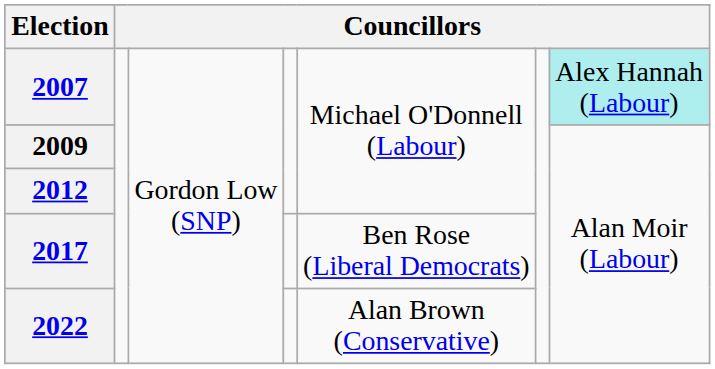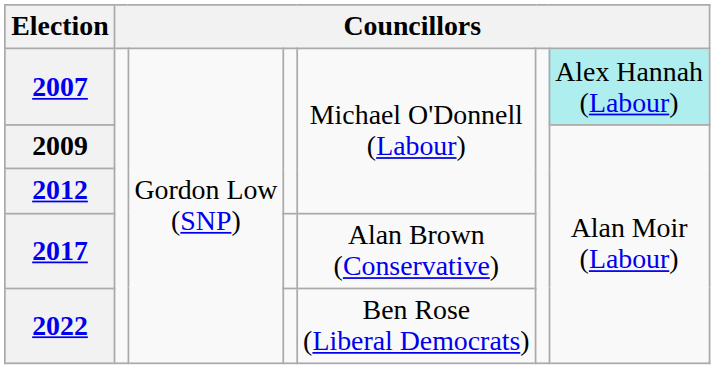(416, 250) Ben Rose (Liberal Democrats) -> (416, 250) Alan Brown (Conservative)
(416, 325) Alan Brown (Conservative) -> (416, 325) Ben Rose (Liberal Democrats)
